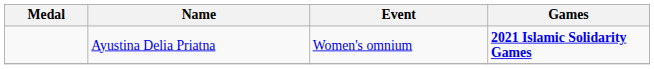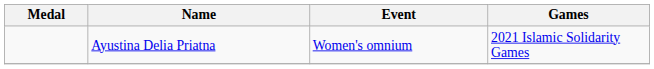(559, 44) bold -> (556, 44) normal
